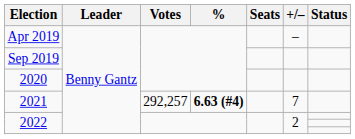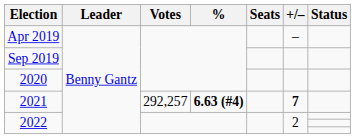(295, 101) normal -> (295, 101) bold
